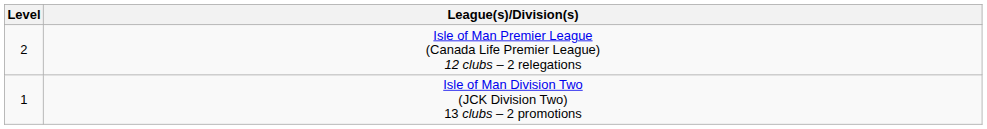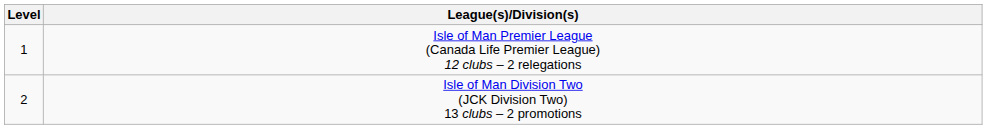(24, 49) 2 -> (24, 49) 1
(24, 99) 1 -> (24, 99) 2
